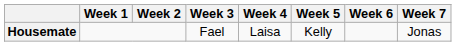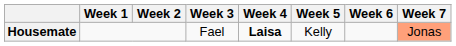(265, 31) normal -> (265, 31) bold
(424, 31) no background -> (424, 31) lightsalmon background
